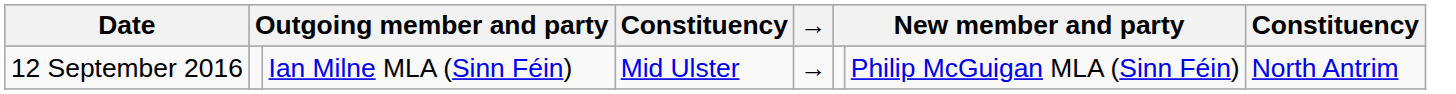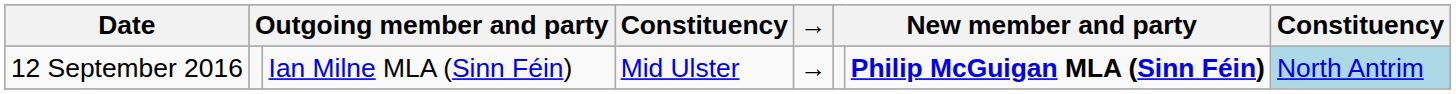(1045, 67) normal -> (1058, 67) bold
(1325, 67) no background -> (1350, 67) lightblue background
